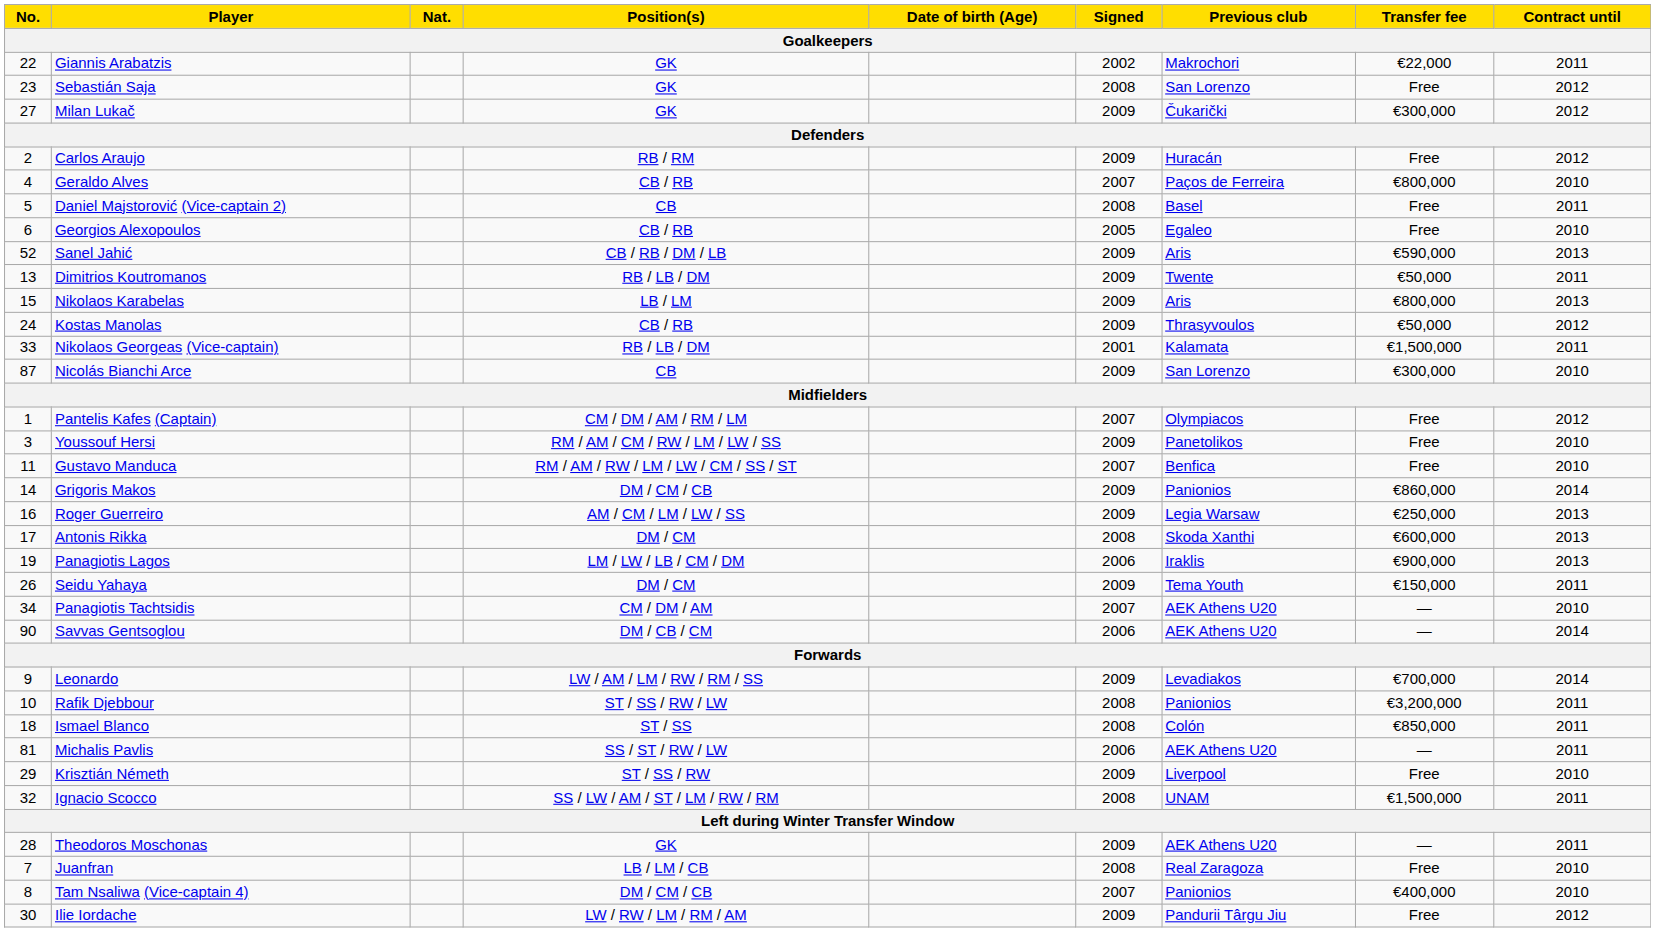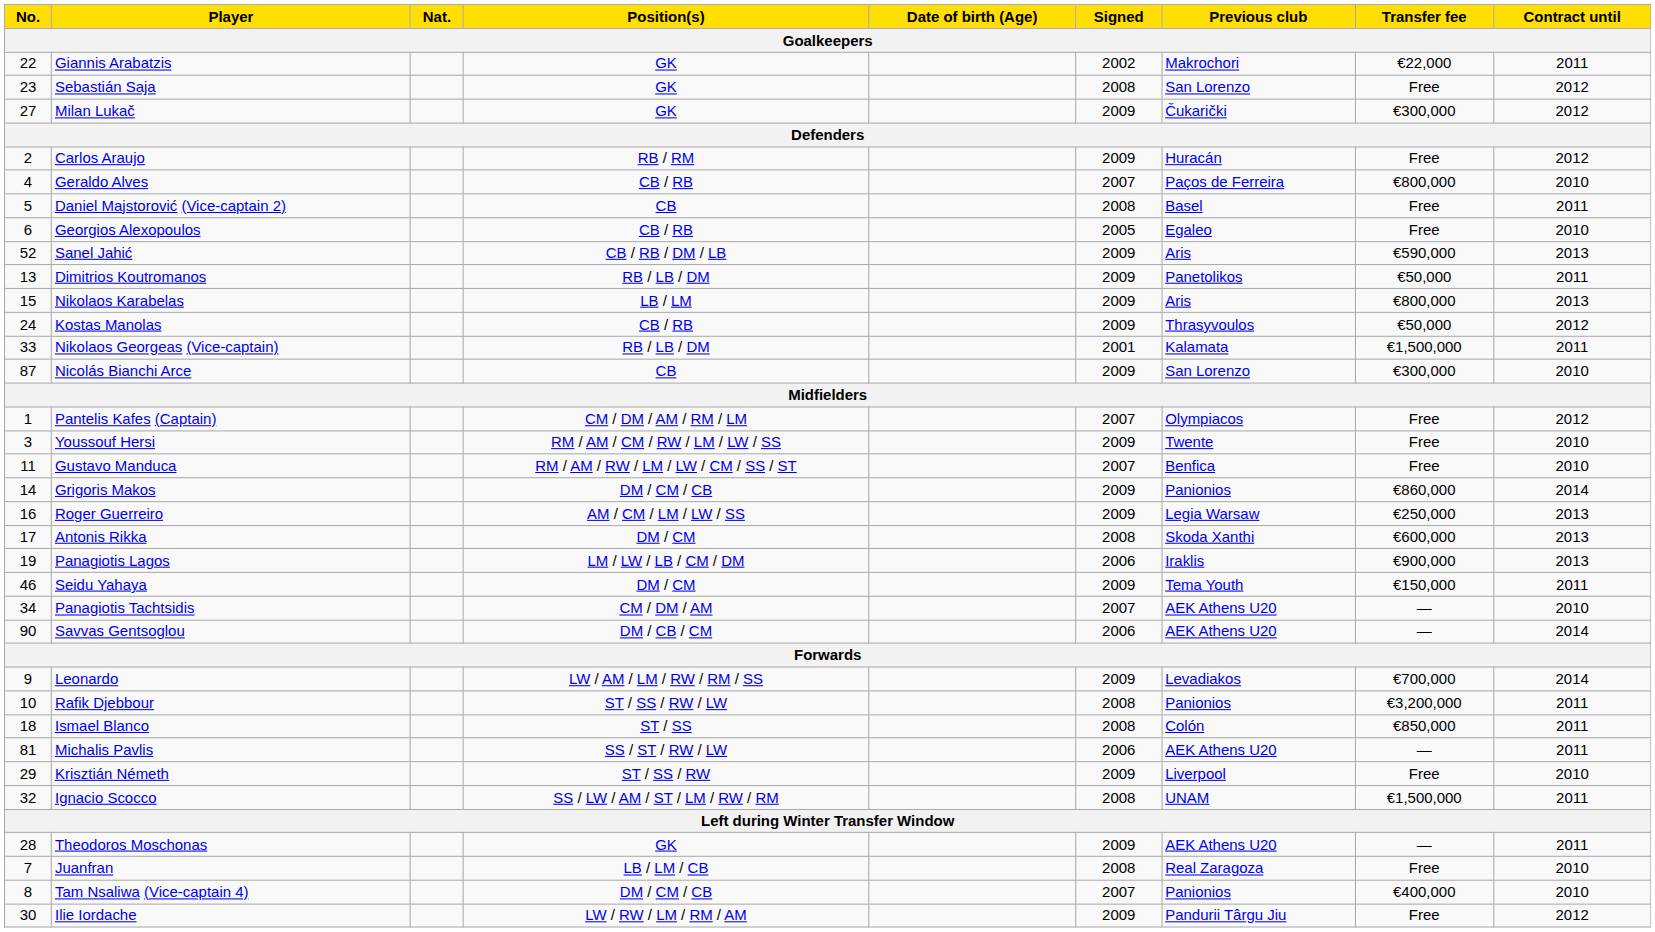(1189, 277) Twente -> (1204, 277) Panetolikos
(1204, 443) Panetolikos -> (1189, 443) Twente
(28, 585) 26 -> (28, 585) 46
